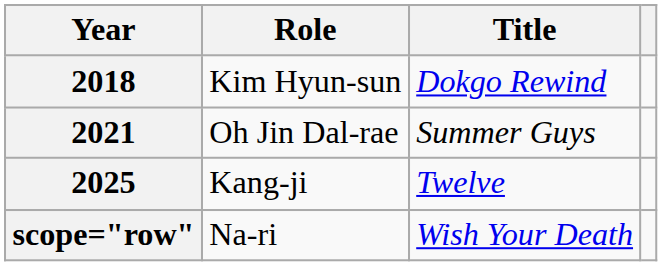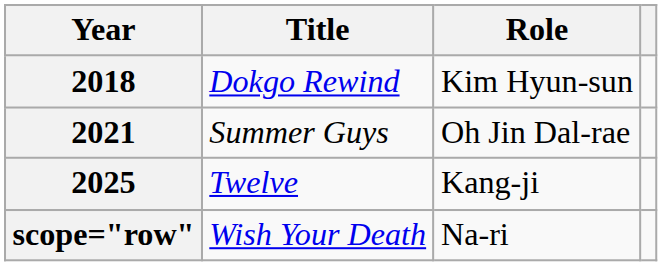columns swapped: (525, 30) <-> (305, 30)
